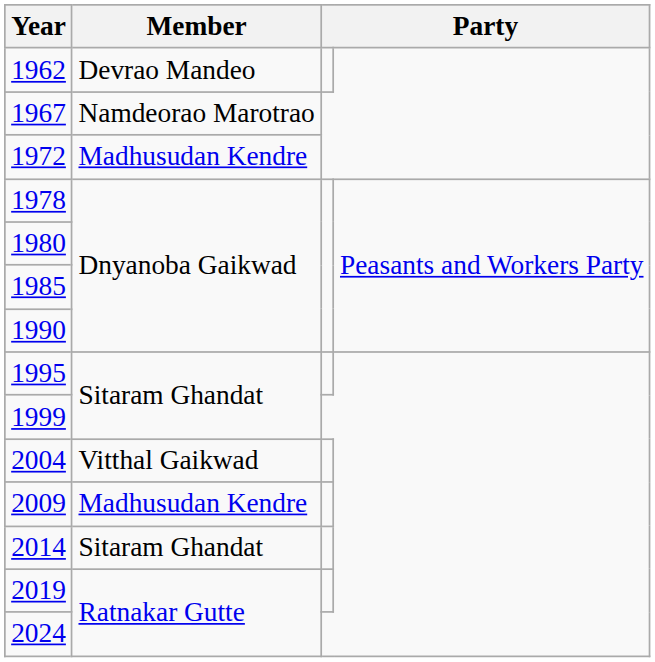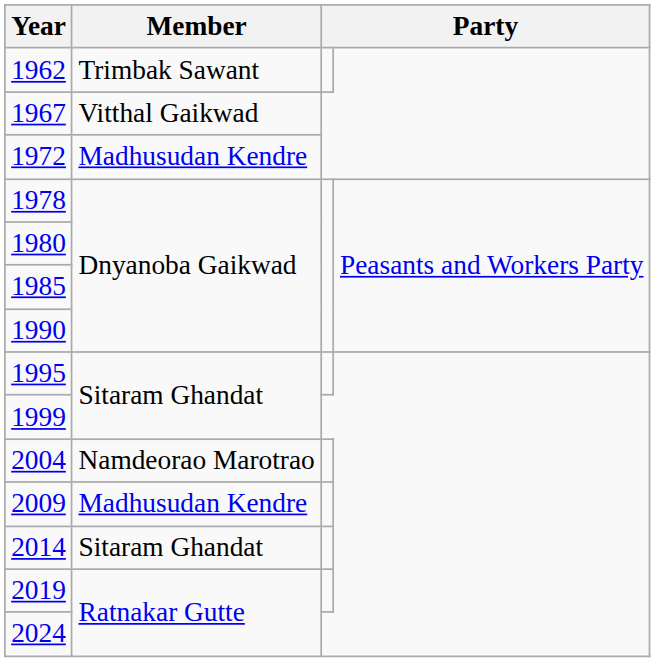(167, 69) Devrao Mandeo -> (169, 69) Trimbak Sawant
(197, 112) Namdeorao Marotrao -> (168, 112) Vitthal Gaikwad
(168, 460) Vitthal Gaikwad -> (197, 460) Namdeorao Marotrao
